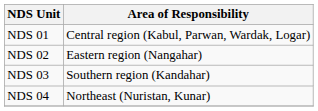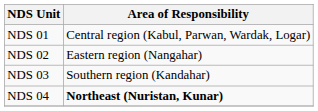(138, 95) normal -> (145, 95) bold
